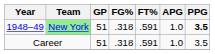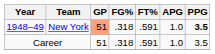(68, 27) lightgreen background -> (68, 27) no background
(102, 27) no background -> (102, 27) lightsalmon background
